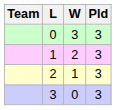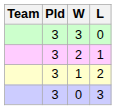columns swapped: (98, 14) <-> (53, 14)
